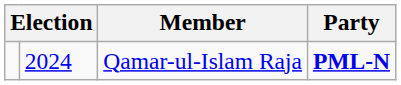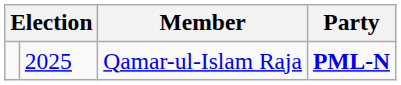(48, 60) 2024 -> (48, 60) 2025
